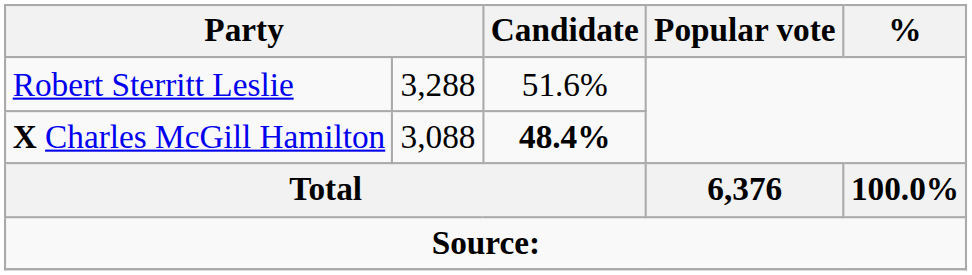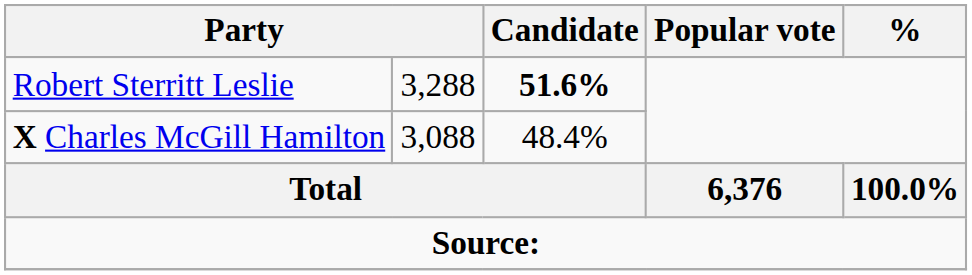(565, 83) normal -> (565, 83) bold
(565, 136) bold -> (565, 136) normal
